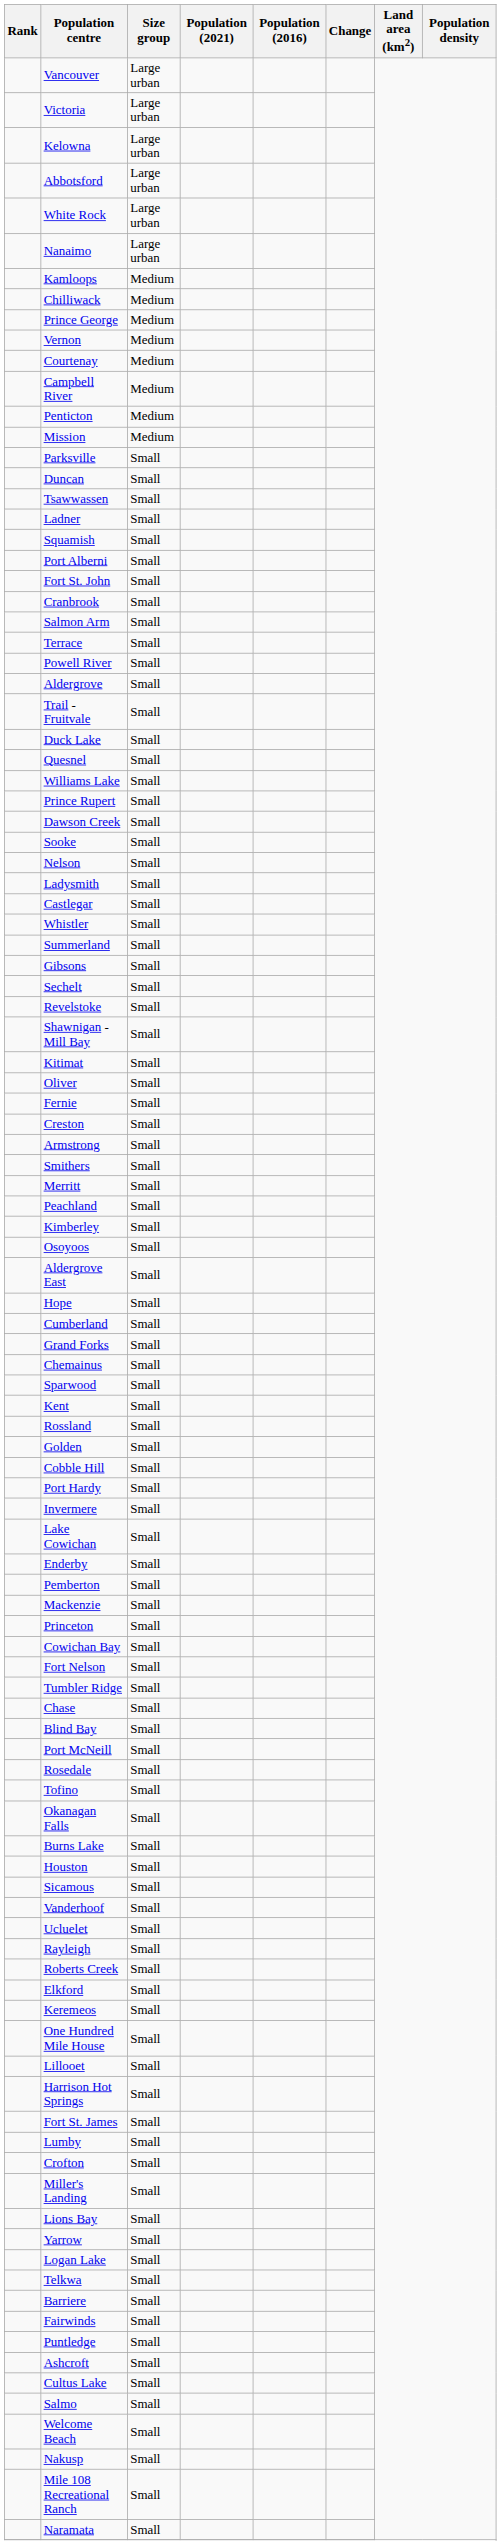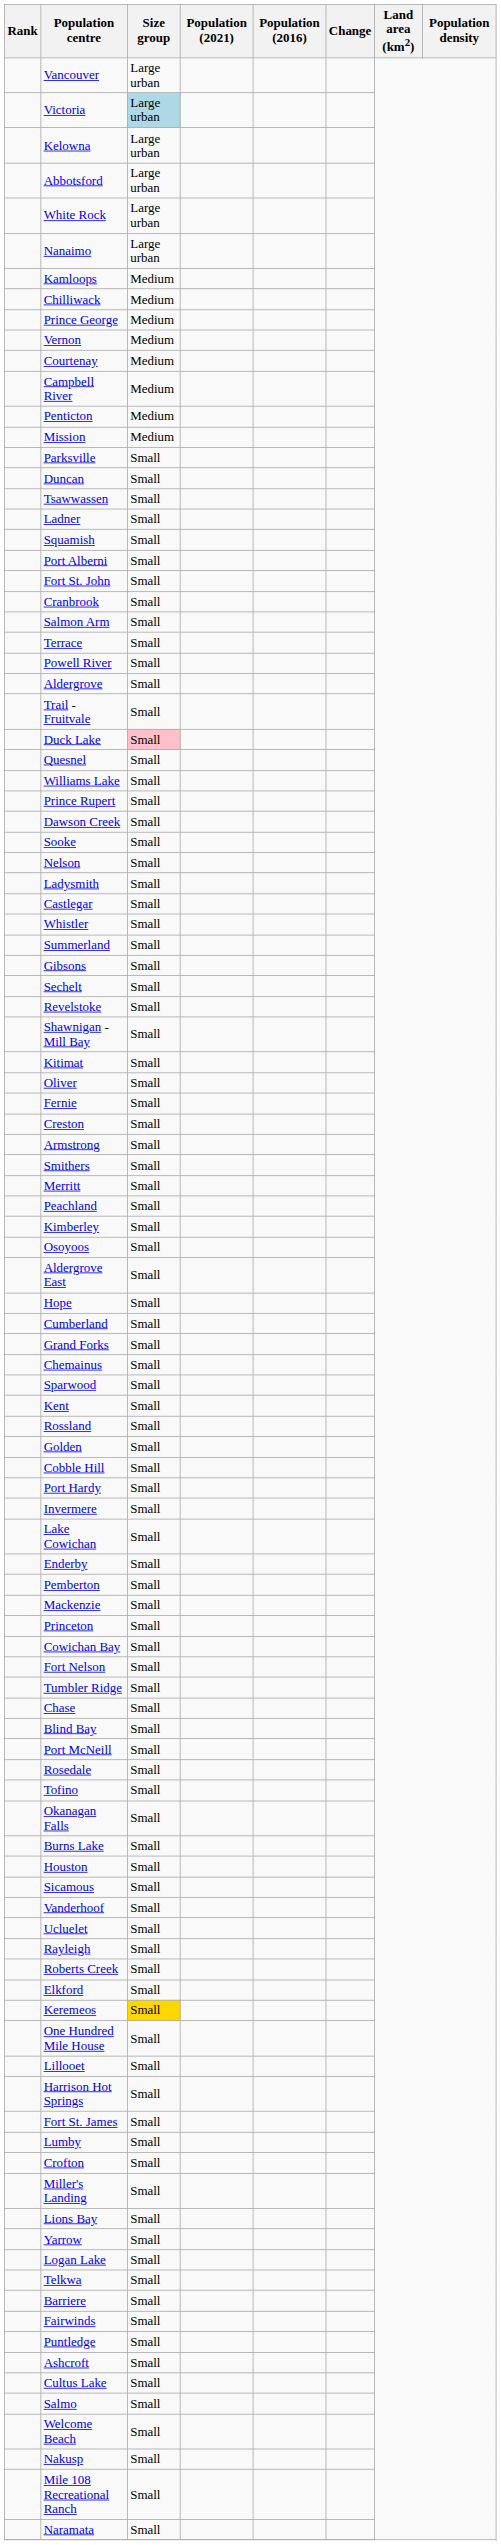(145, 110) no background -> (145, 110) lightblue background
(145, 739) no background -> (145, 739) pink background
(145, 2010) no background -> (145, 2010) gold background
